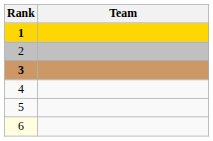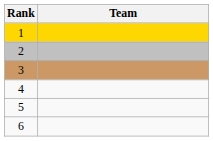(21, 32) bold -> (21, 32) normal
(21, 70) bold -> (21, 70) normal
(21, 126) lightyellow background -> (21, 126) no background
